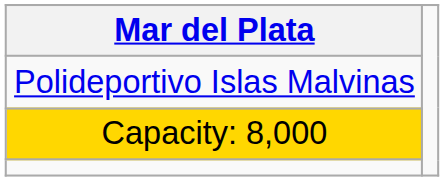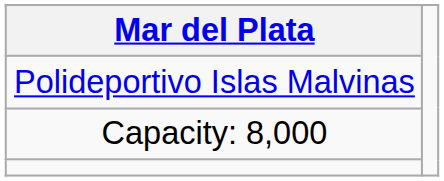(214, 133) gold background -> (214, 133) no background
